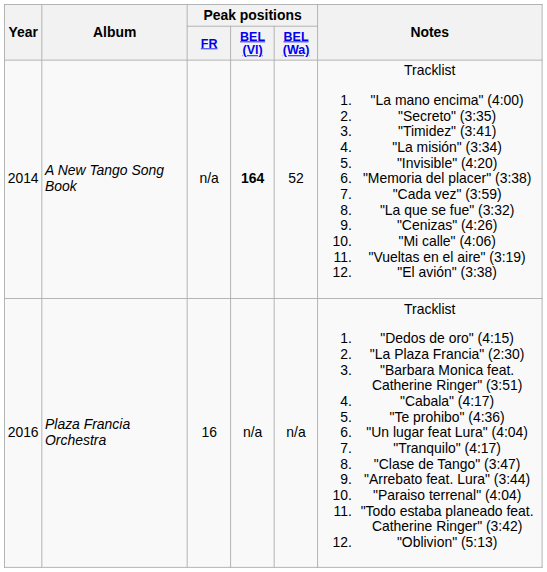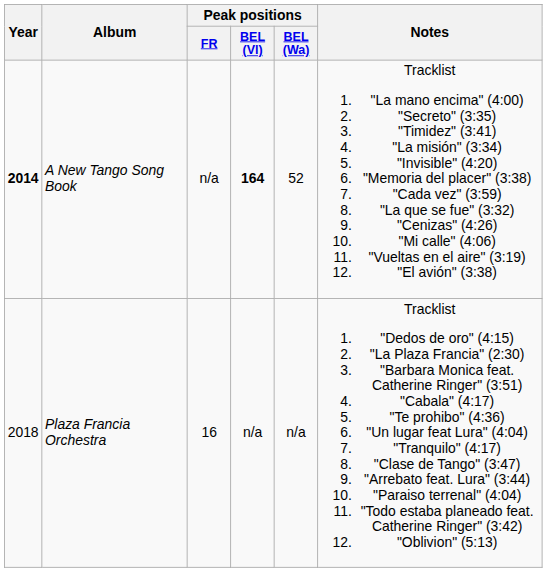(23, 179) normal -> (23, 179) bold
(23, 432) 2016 -> (23, 432) 2018
